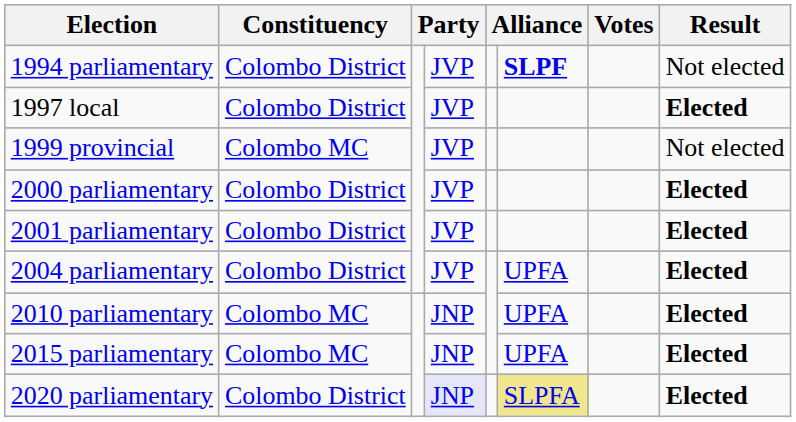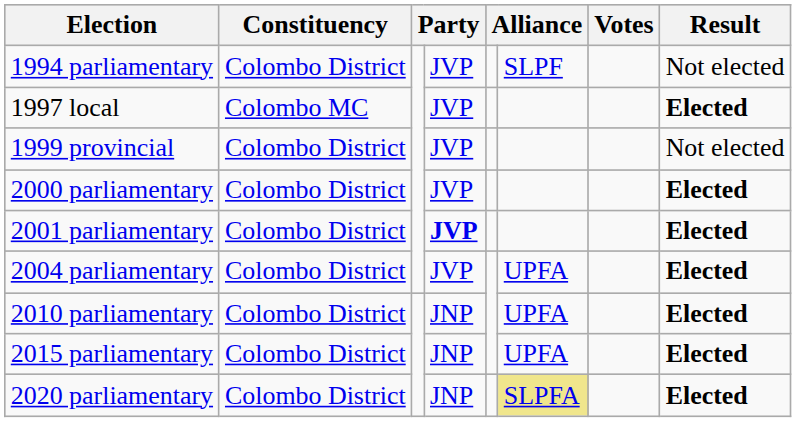(535, 66) bold -> (533, 66) normal
(315, 107) Colombo District -> (297, 107) Colombo MC
(297, 148) Colombo MC -> (315, 148) Colombo District
(452, 230) normal -> (454, 230) bold
(297, 312) Colombo MC -> (315, 312) Colombo District
(297, 353) Colombo MC -> (315, 353) Colombo District
(452, 395) lavender background -> (452, 395) no background
